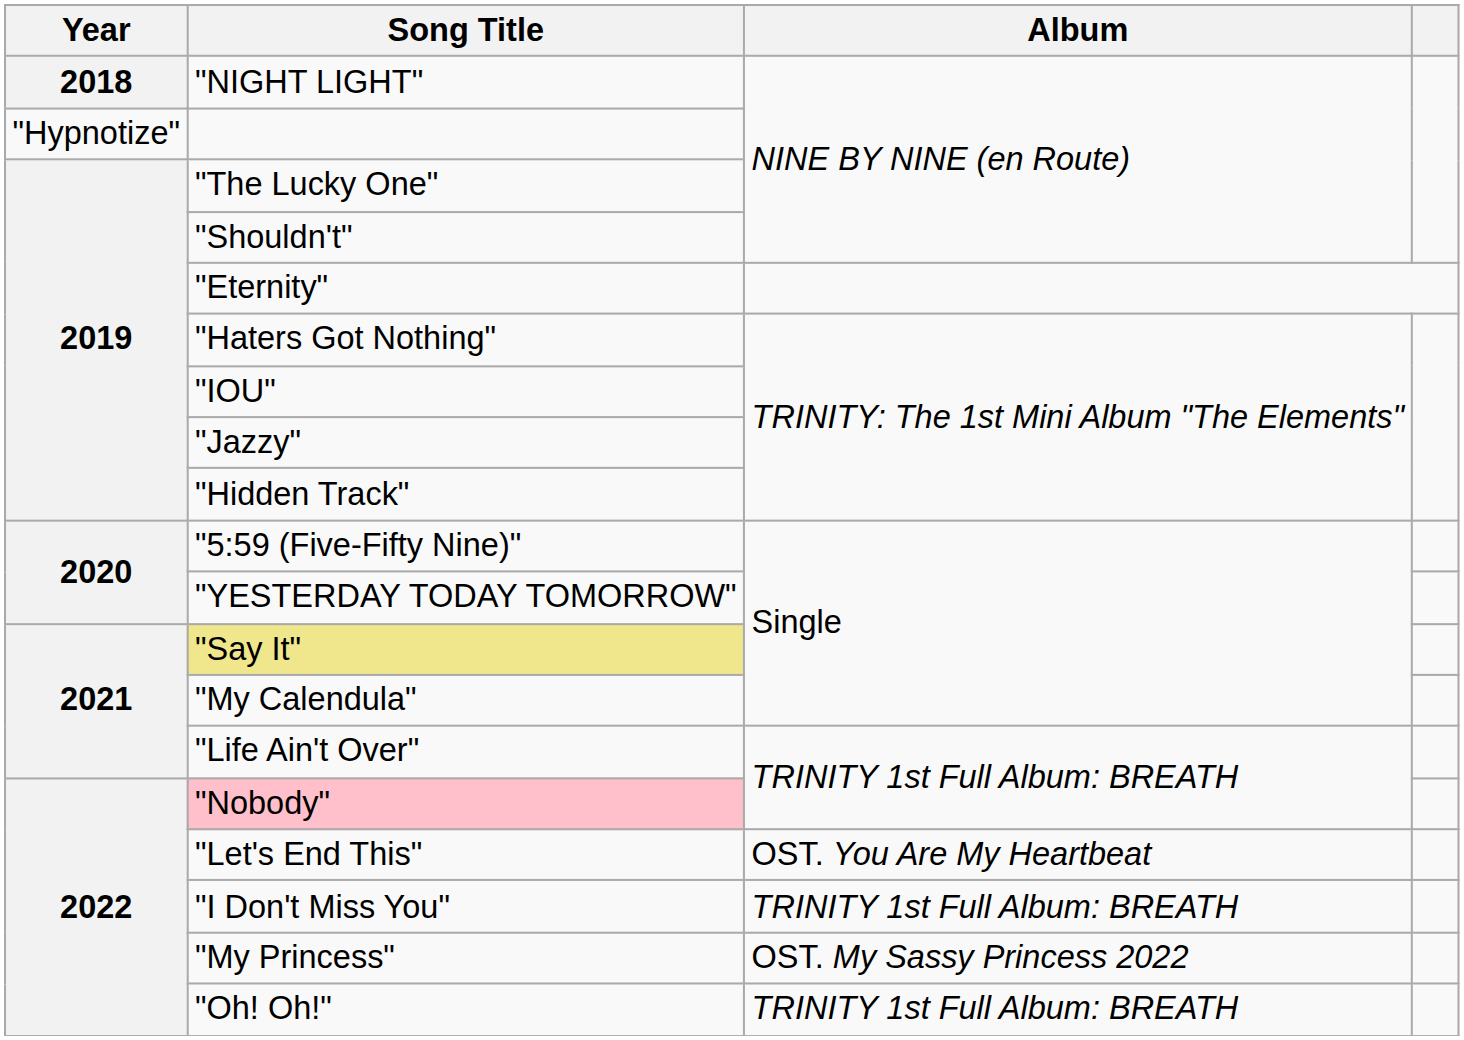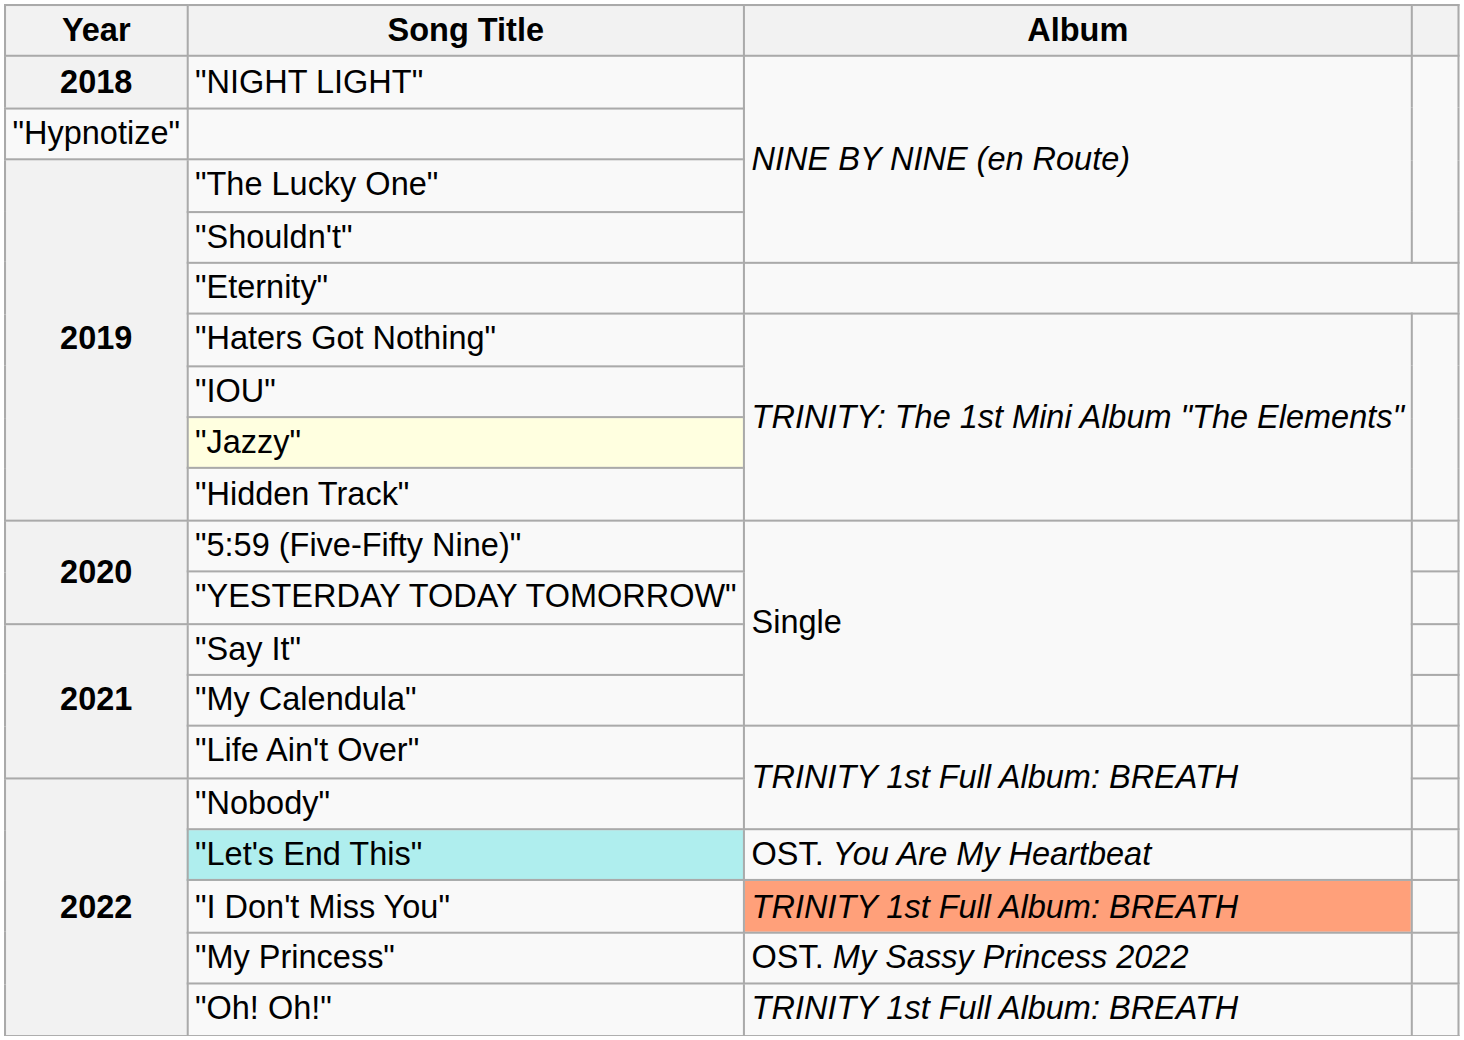(248, 442) no background -> (248, 442) lightyellow background
(248, 648) khaki background -> (248, 648) no background
(262, 802) pink background -> (262, 802) no background
(309, 854) no background -> (309, 854) paleturquoise background
(995, 905) no background -> (995, 905) lightsalmon background
